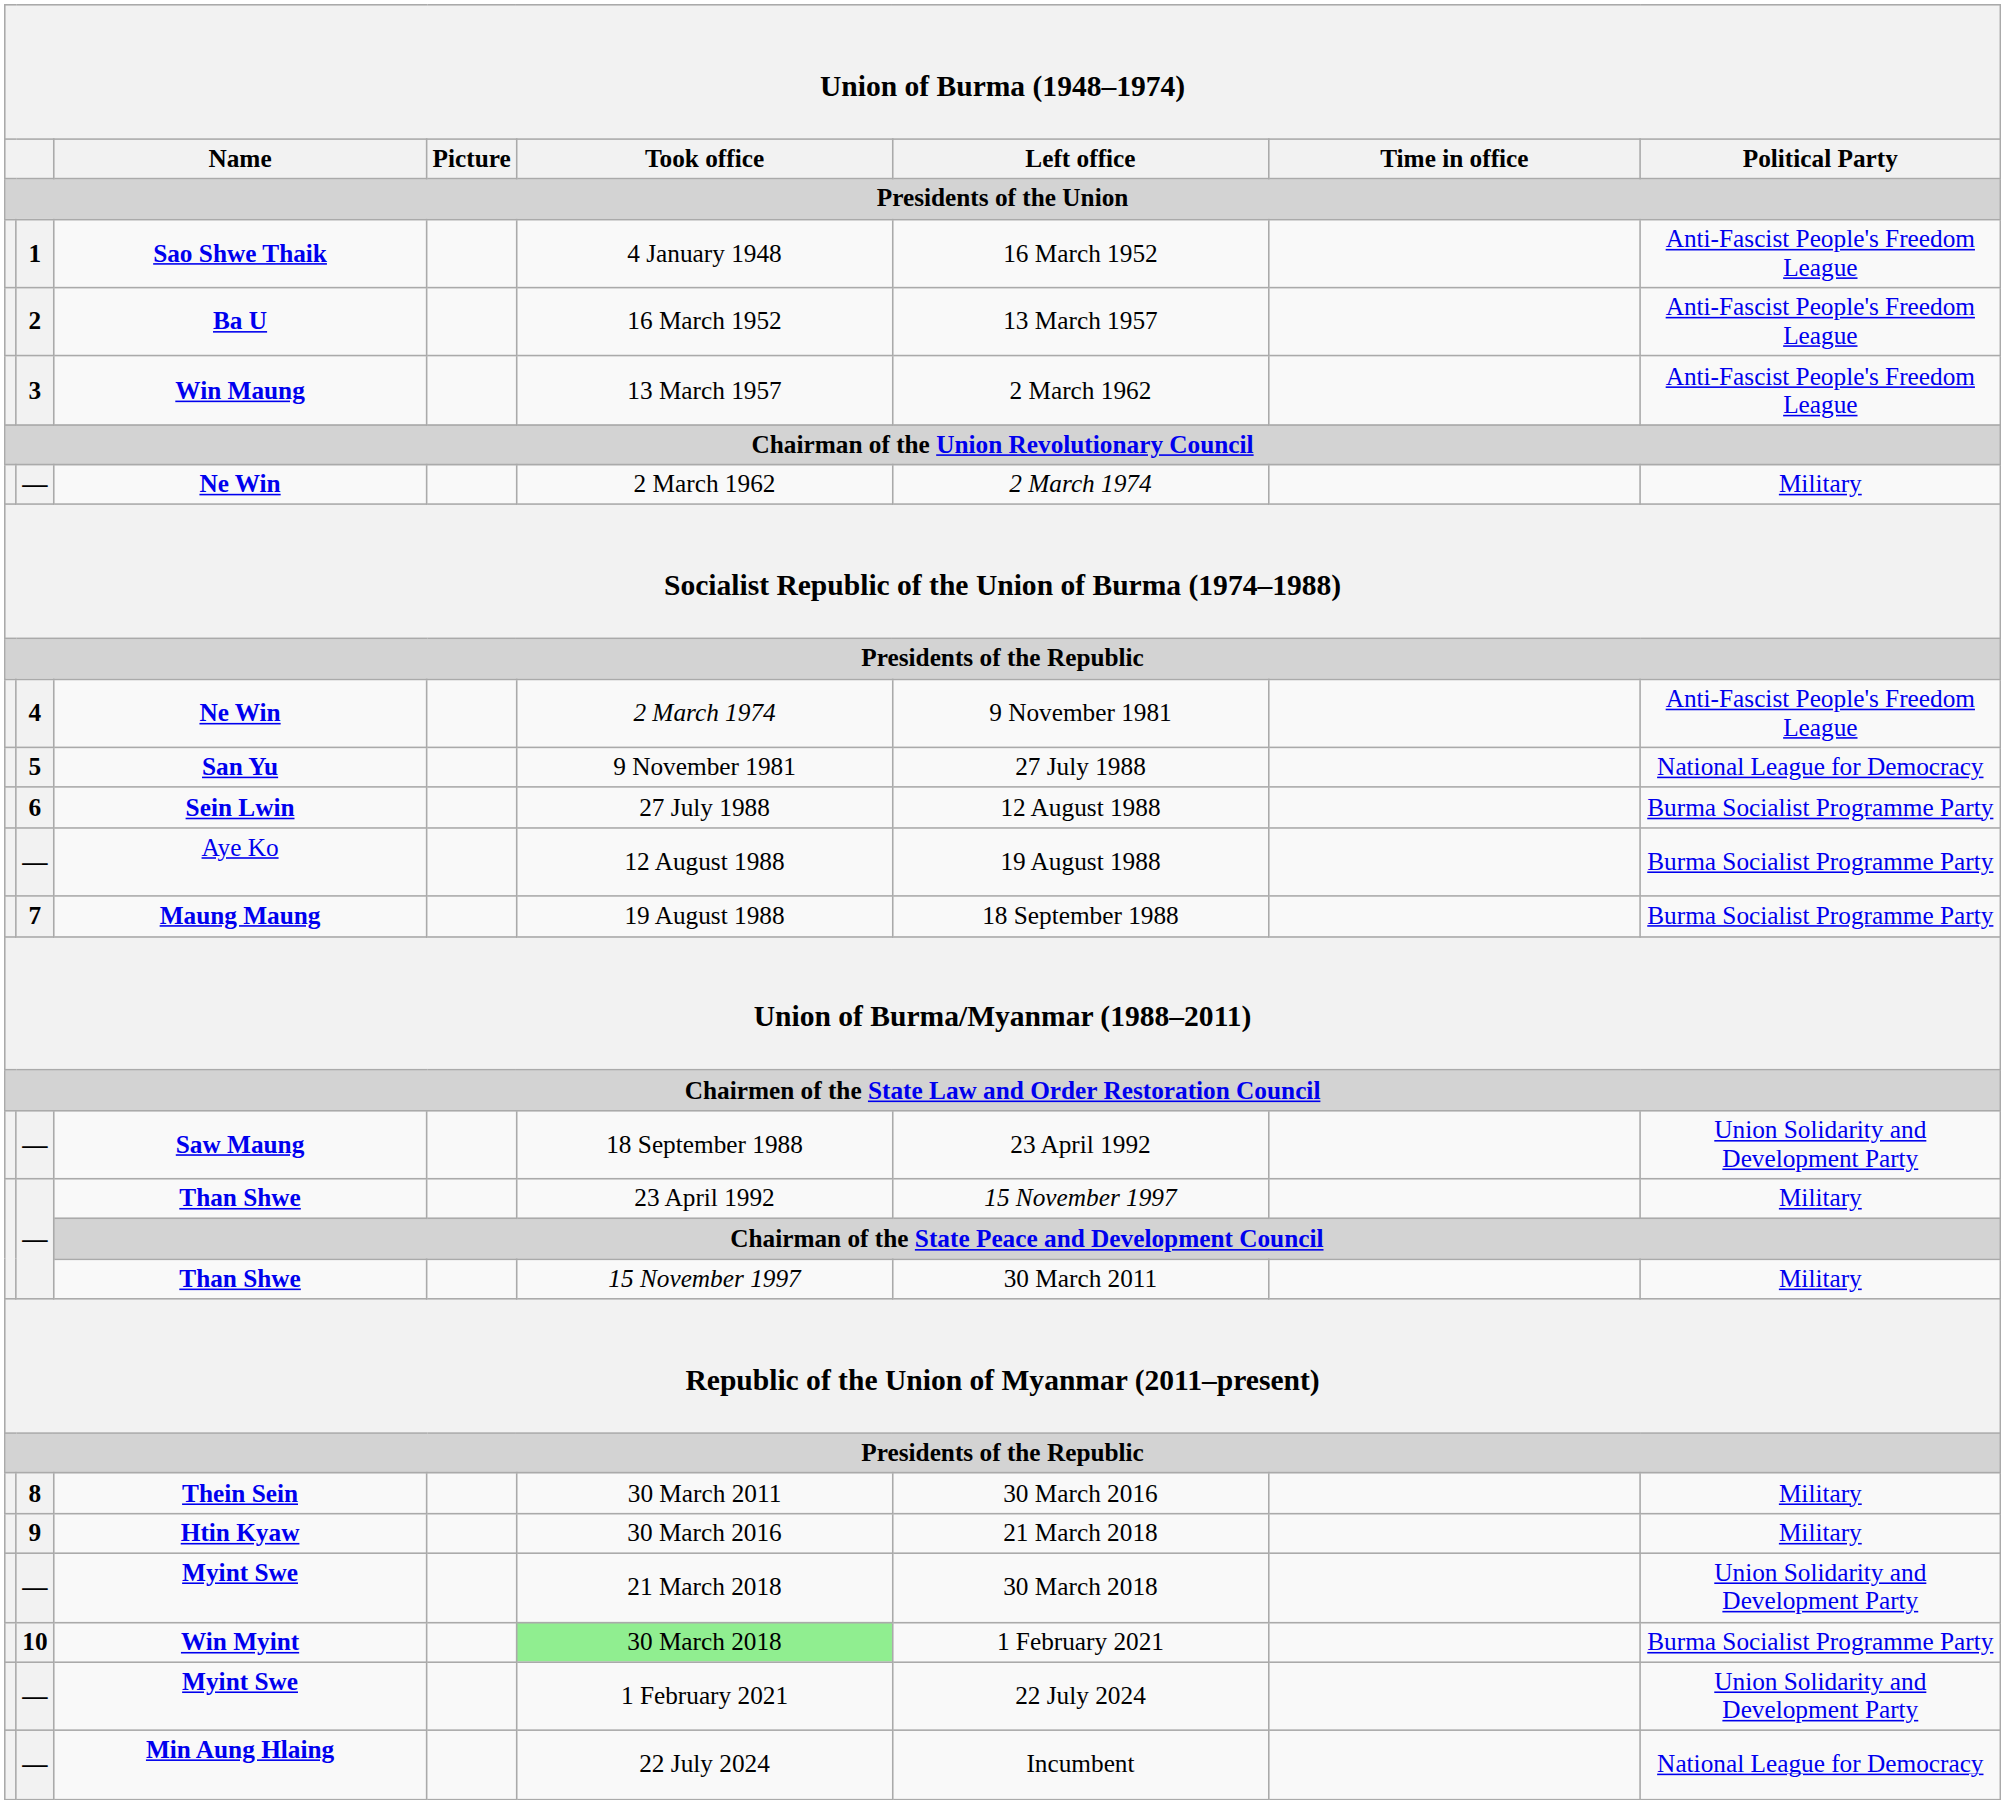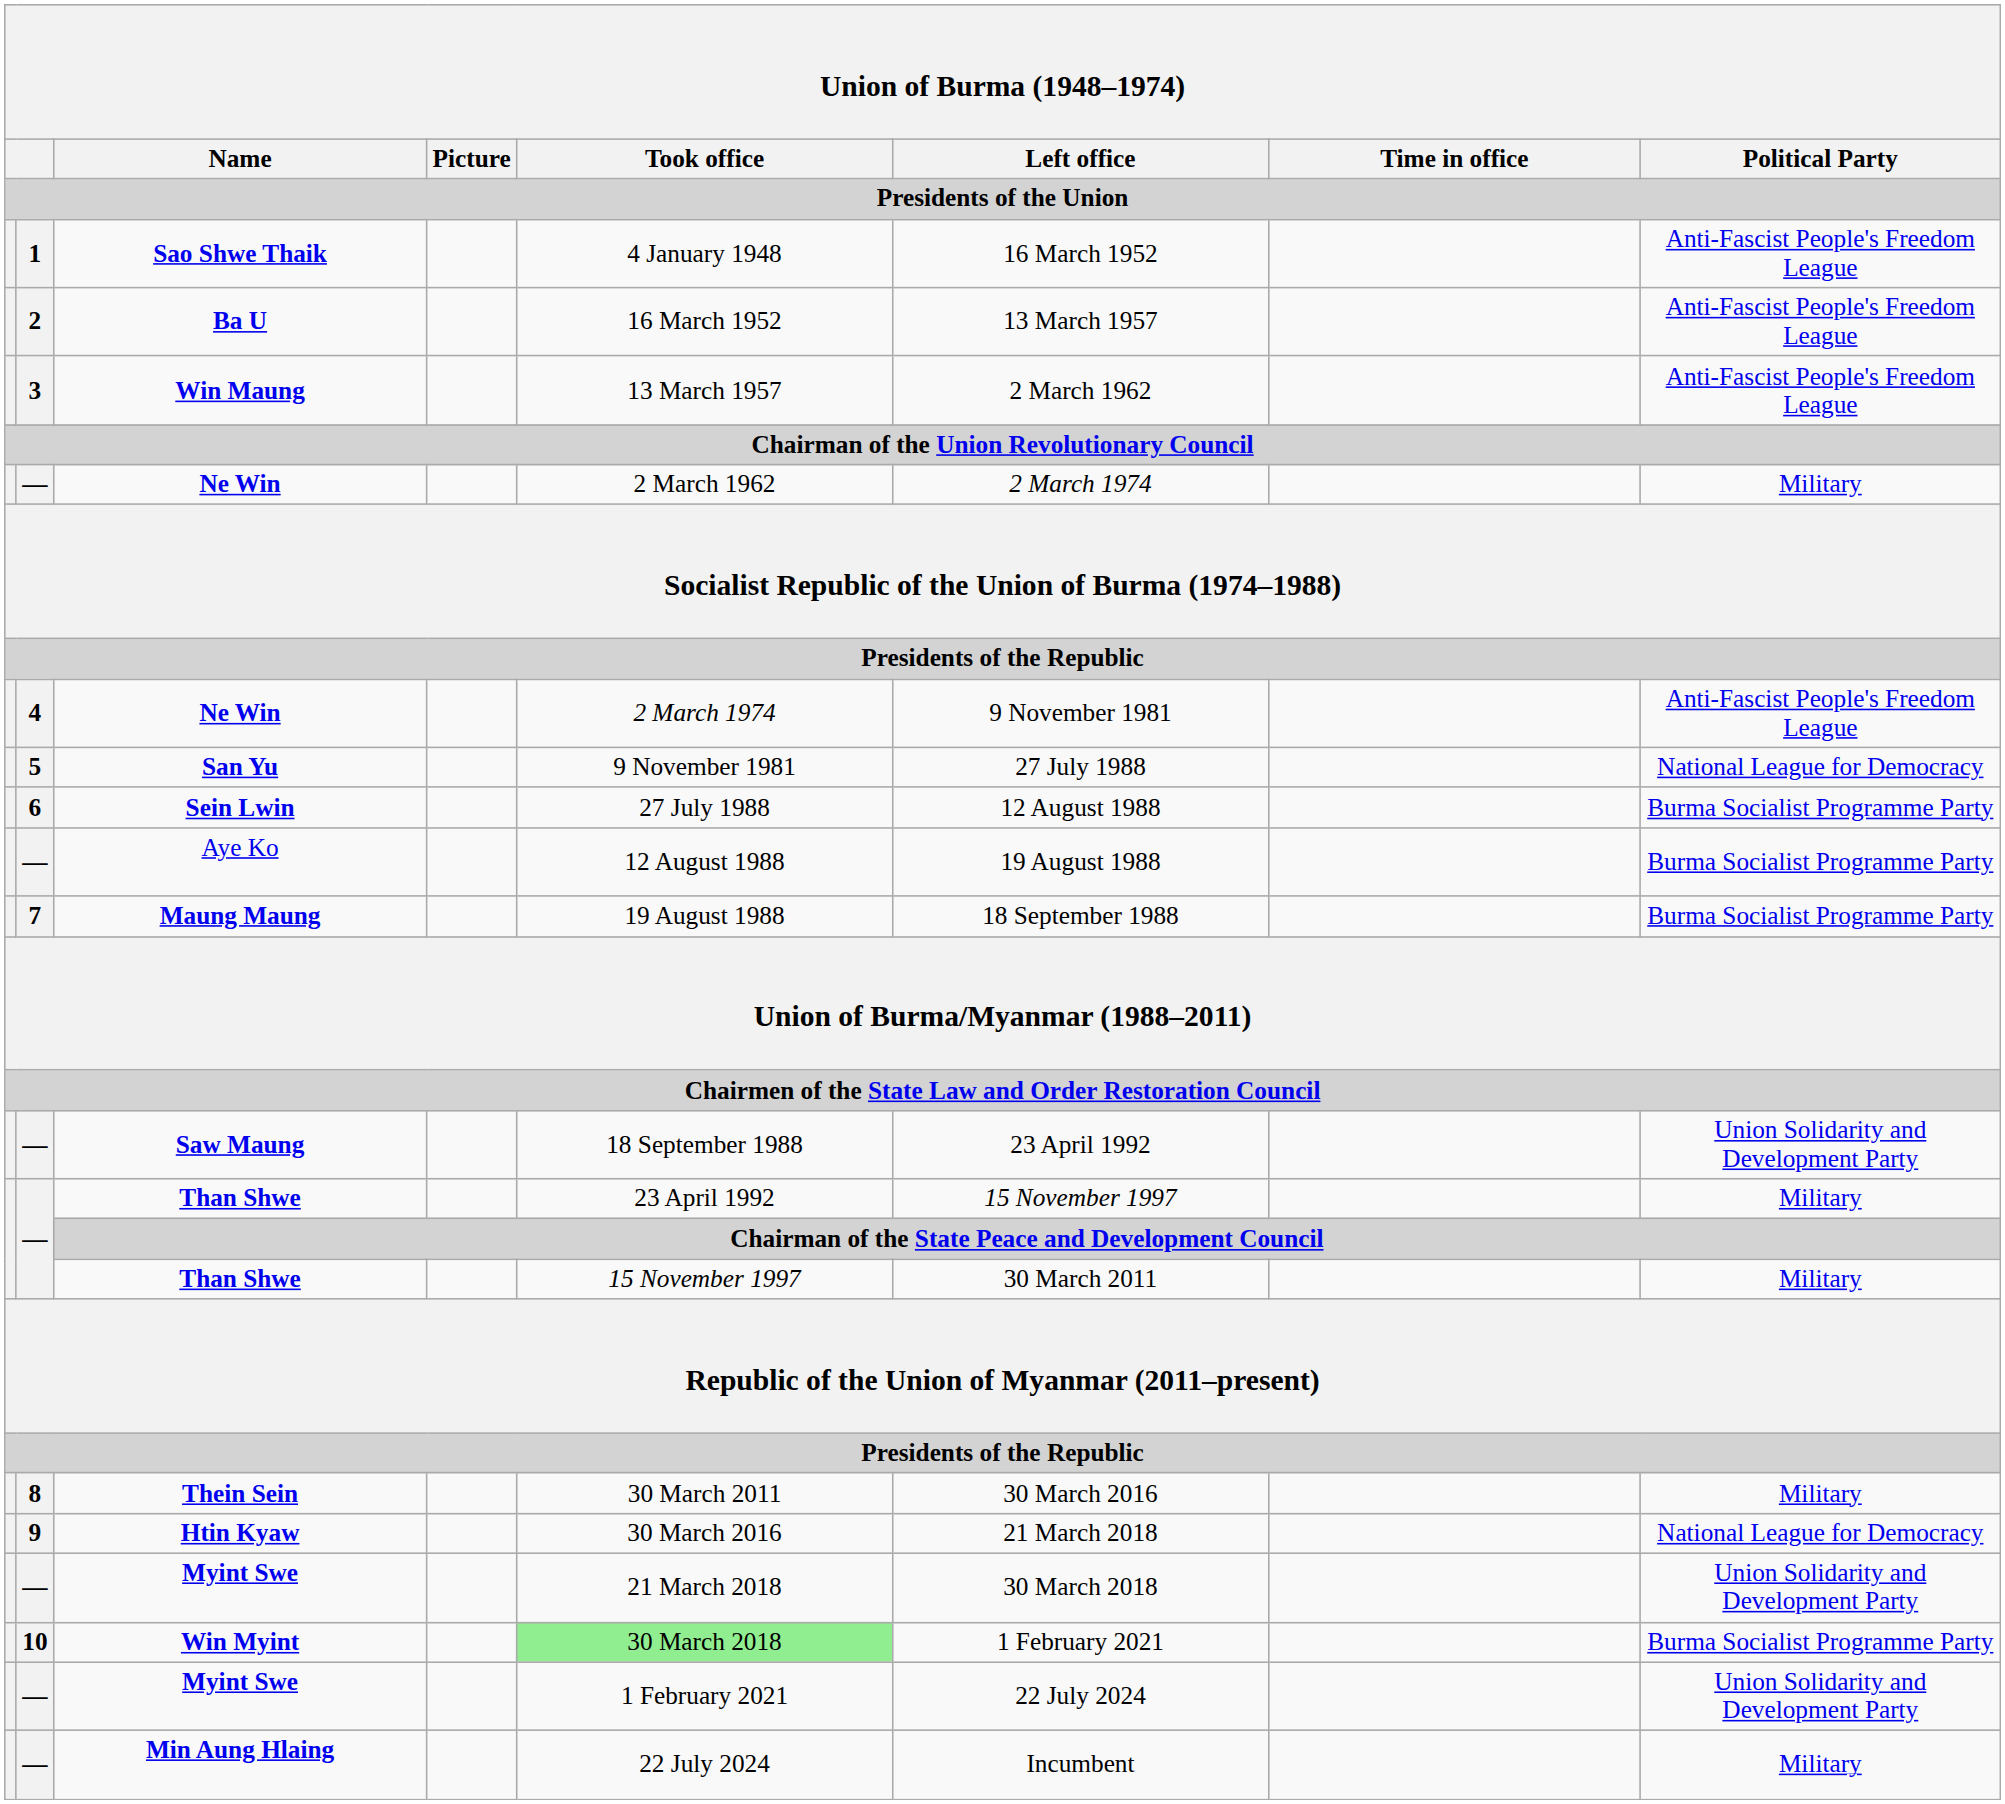(1820, 1533) Military -> (1820, 1533) National League for Democracy
(1820, 1764) National League for Democracy -> (1820, 1764) Military
